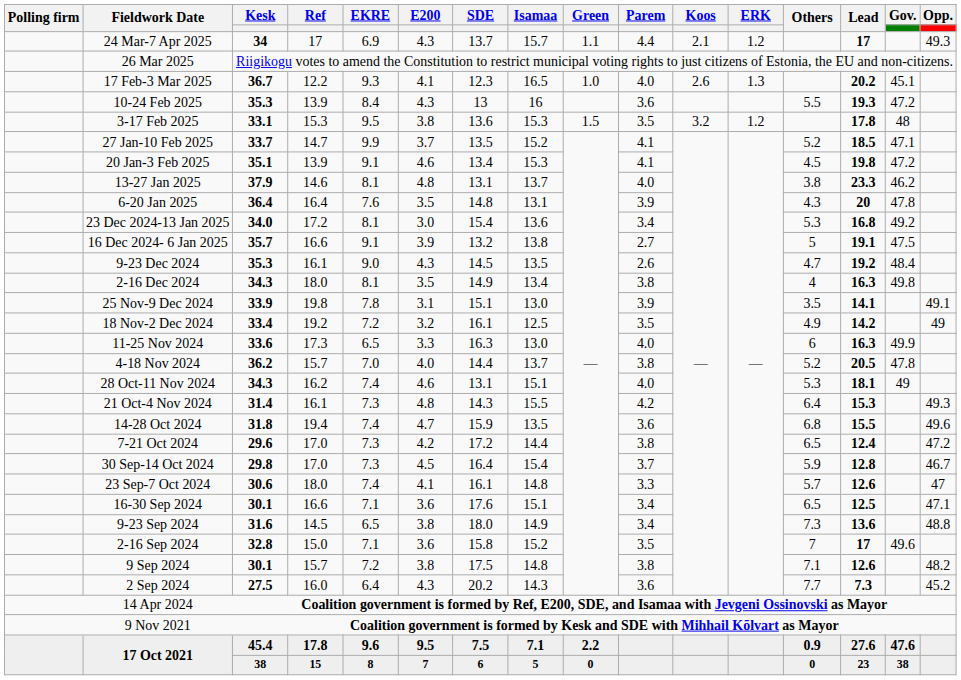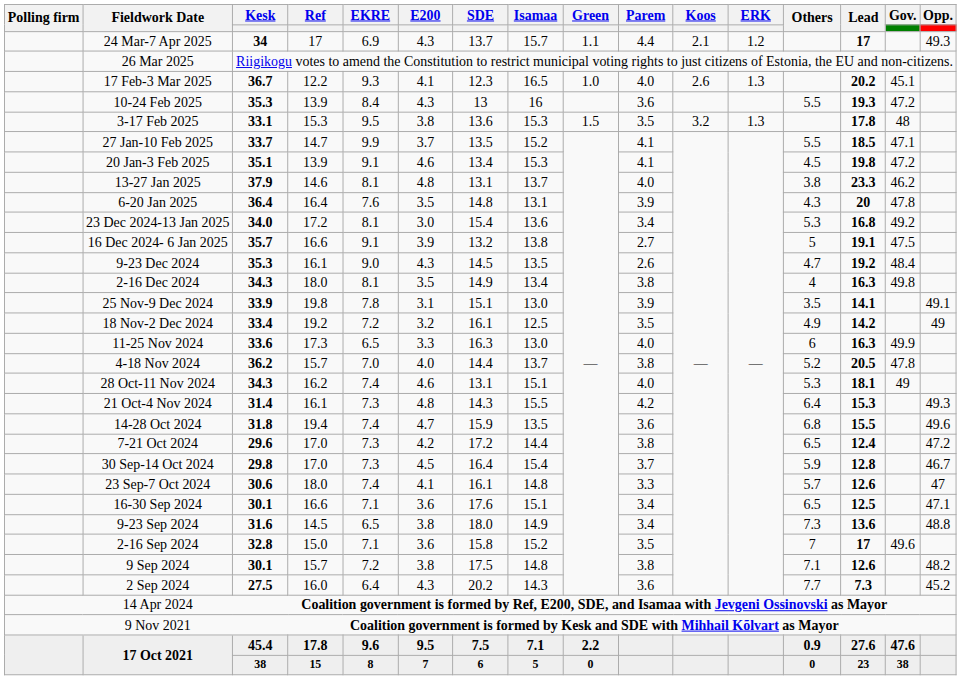(756, 122) 1.2 -> (756, 122) 1.3
(812, 142) 5.2 -> (812, 142) 5.5
